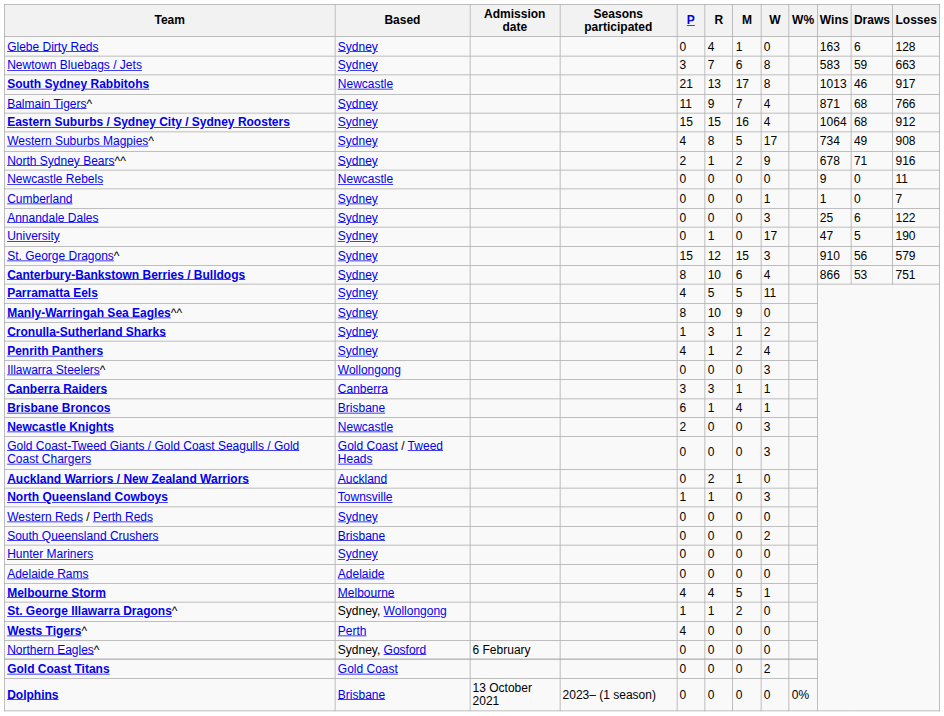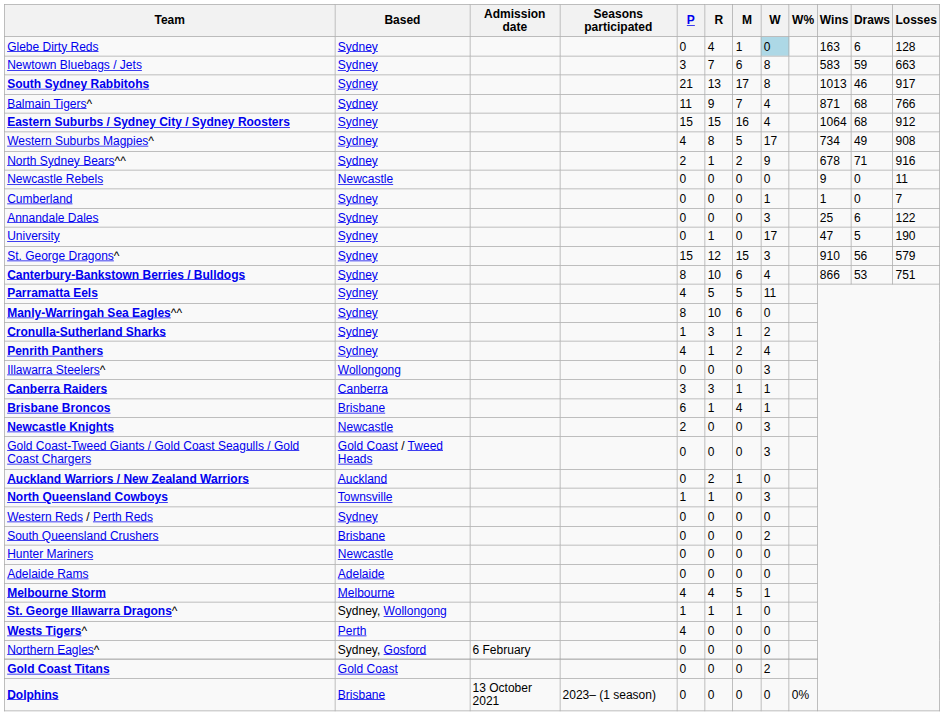(767, 46) no background -> (767, 46) lightblue background
(365, 84) Newcastle -> (358, 84) Sydney
(739, 312) 9 -> (739, 312) 6
(358, 554) Sydney -> (365, 554) Newcastle
(739, 611) 2 -> (739, 611) 1
